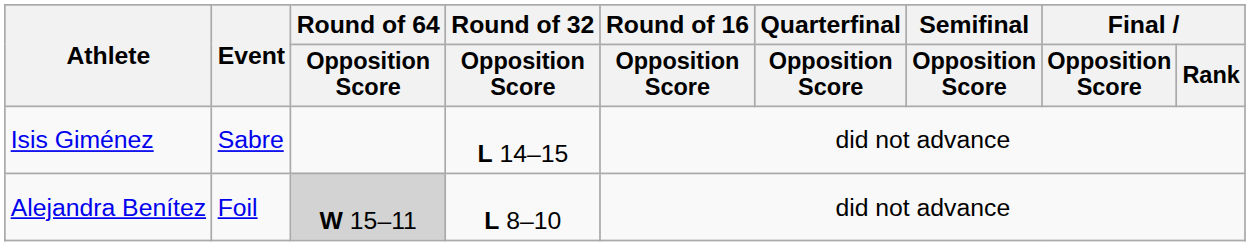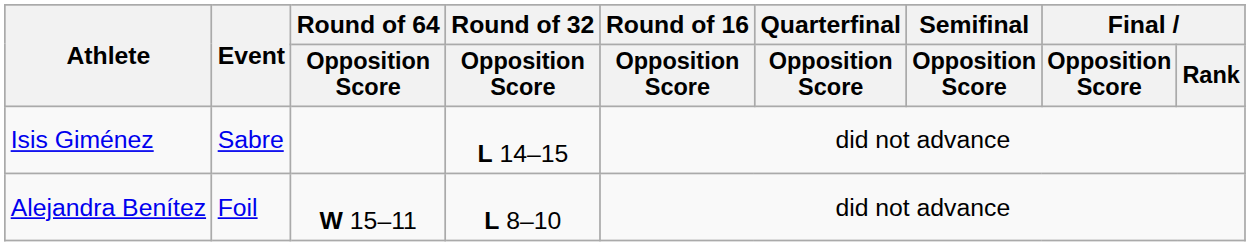(368, 221) lightgrey background -> (368, 221) no background
